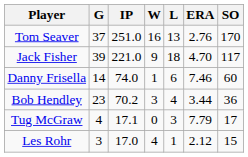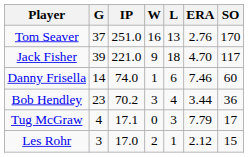(154, 141) 4 -> (154, 141) 2
